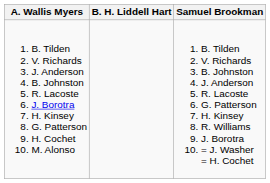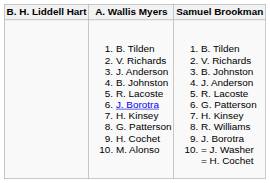columns swapped: (47, 12) <-> (132, 12)
